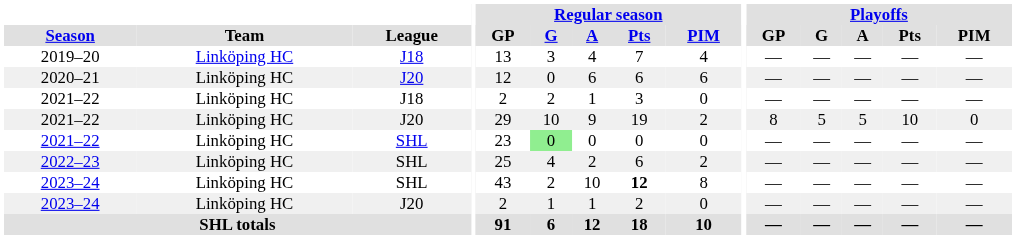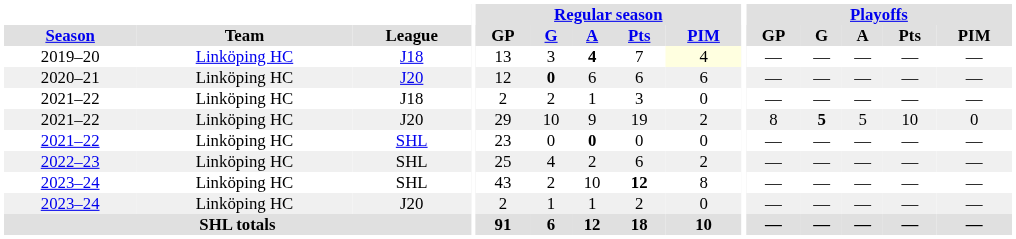(592, 56) normal -> (592, 56) bold
(704, 56) no background -> (704, 56) lightyellow background
(551, 77) normal -> (551, 77) bold
(822, 119) normal -> (822, 119) bold
(551, 140) lightgreen background -> (551, 140) no background
(592, 140) normal -> (592, 140) bold
